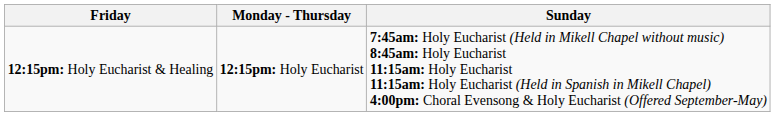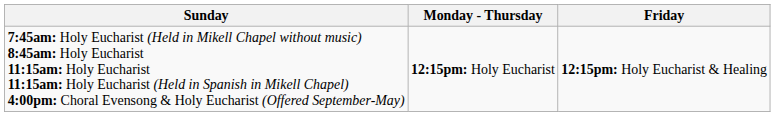columns swapped: (568, 15) <-> (110, 15)
